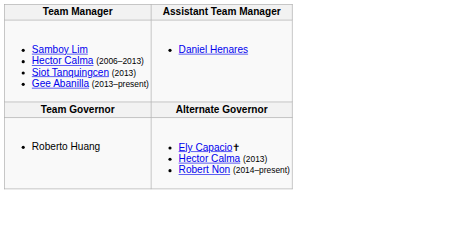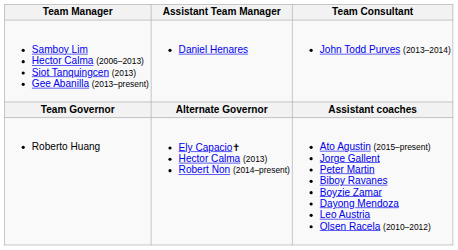+ column: (373, 12)
